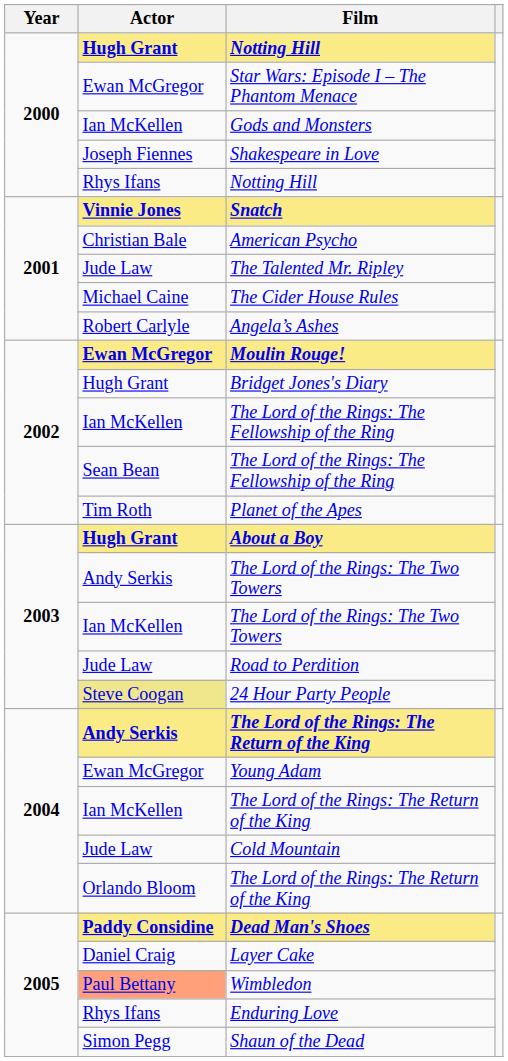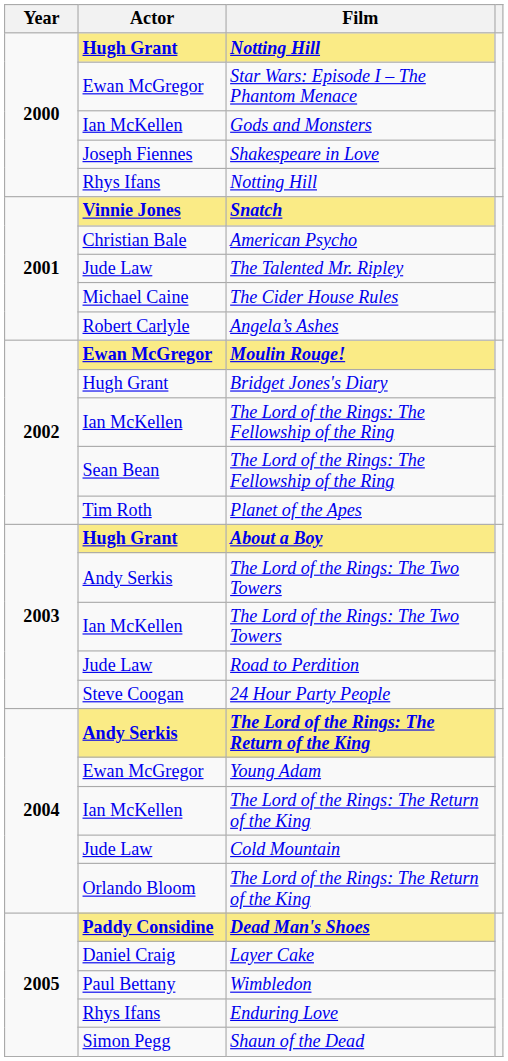(133, 694) khaki background -> (133, 694) no background
(129, 984) lightsalmon background -> (129, 984) no background
